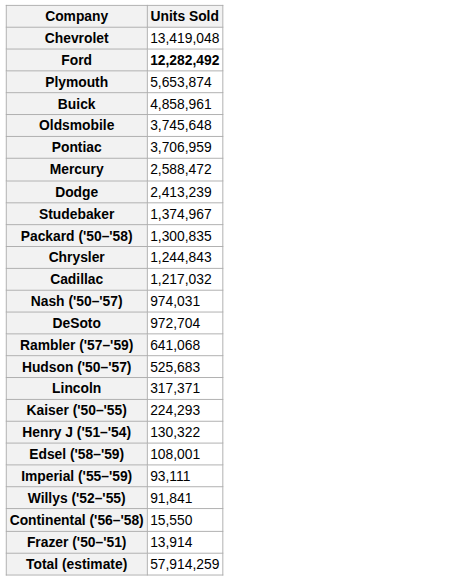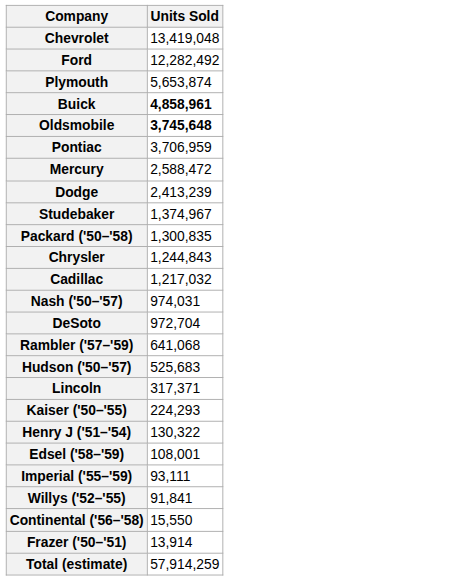(185, 60) bold -> (185, 60) normal
(181, 104) normal -> (181, 104) bold
(181, 126) normal -> (181, 126) bold
